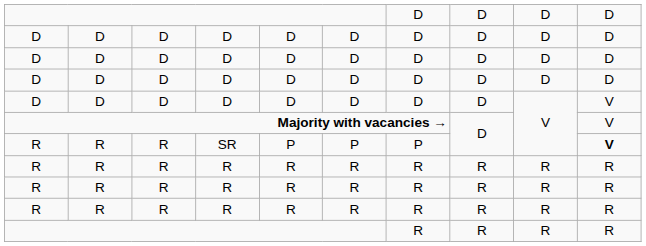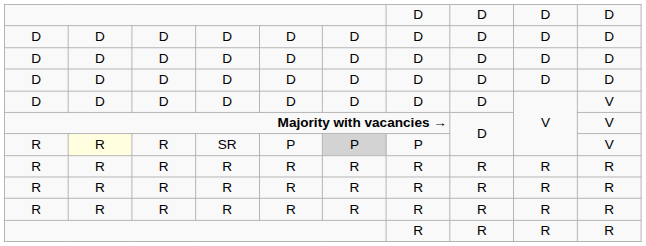(100, 144) no background -> (100, 144) lightyellow background
(355, 144) no background -> (355, 144) lightgrey background
(609, 144) bold -> (609, 144) normal
